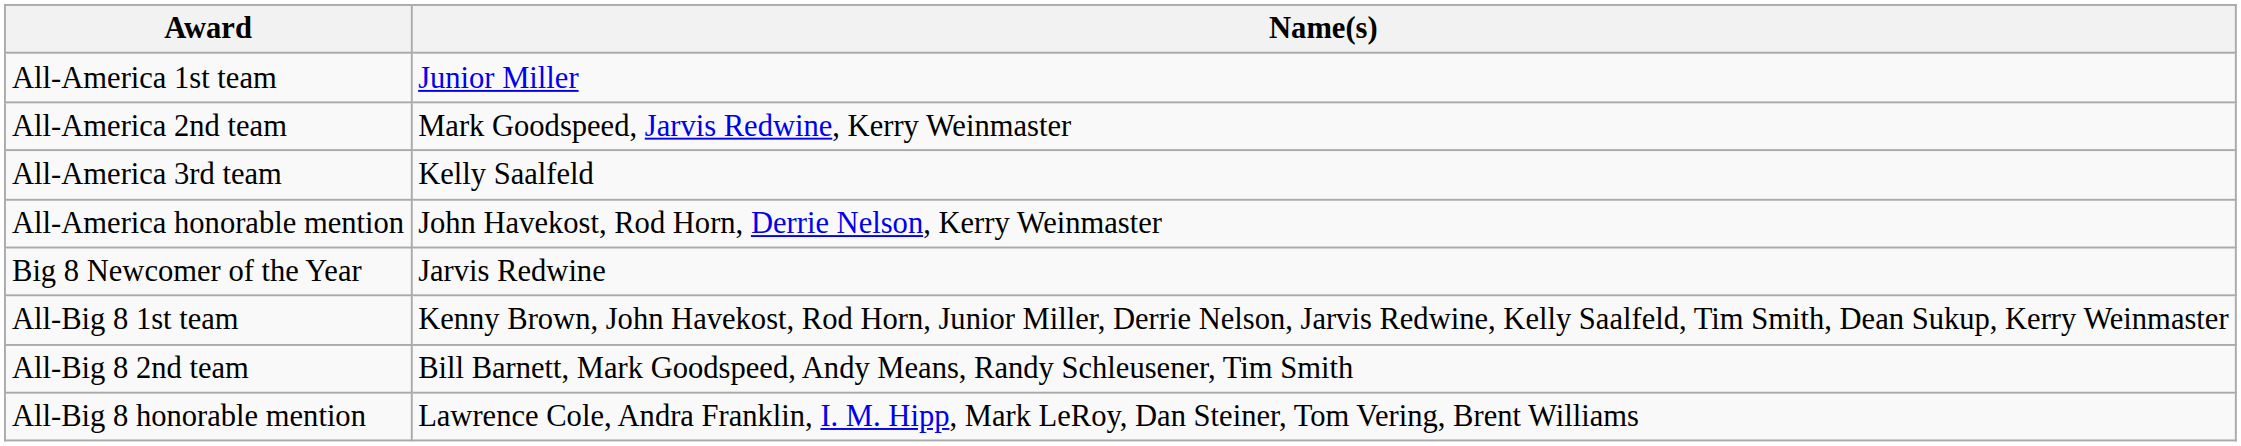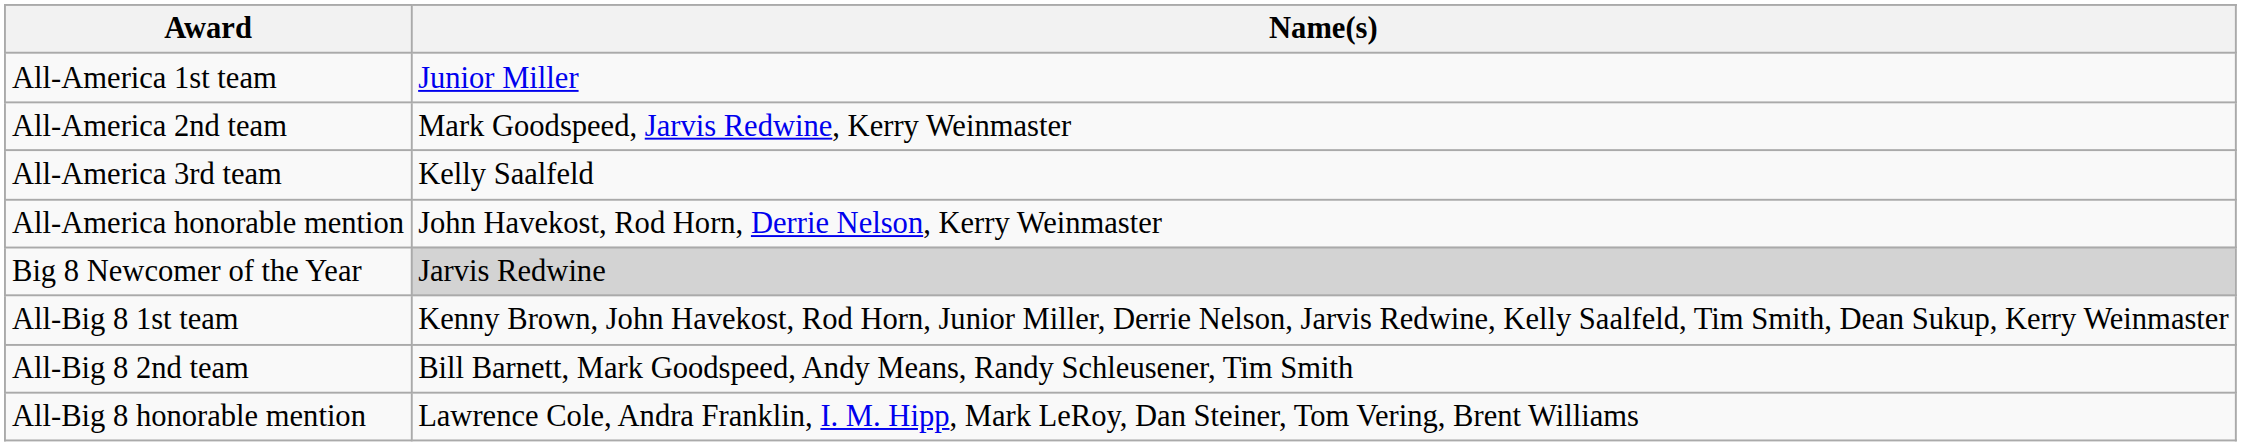(512, 271) no background -> (512, 271) lightgrey background
